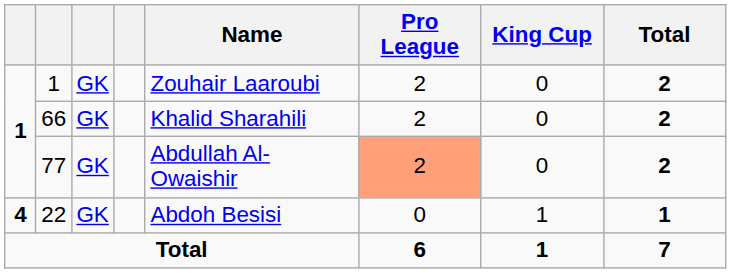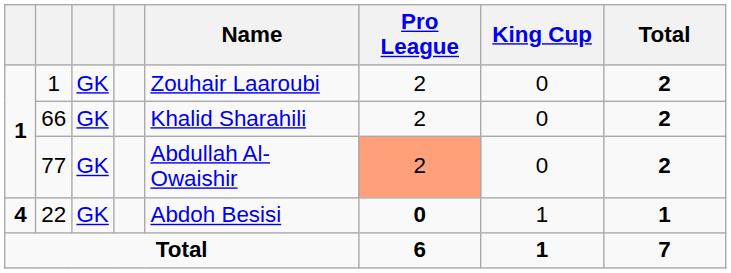(420, 214) normal -> (420, 214) bold
